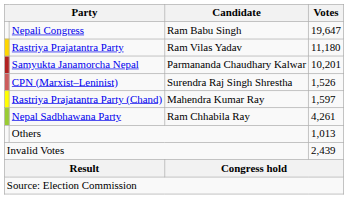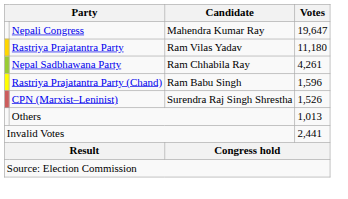(204, 30) Ram Babu Singh -> (216, 30) Mahendra Kumar Ray
- row: (75, 64)
rows swapped: (67, 116) <-> (65, 82)
(216, 99) Mahendra Kumar Ray -> (204, 82) Ram Babu Singh
(323, 99) 1,597 -> (310, 82) 1,596
(323, 151) 2,439 -> (310, 133) 2,441
